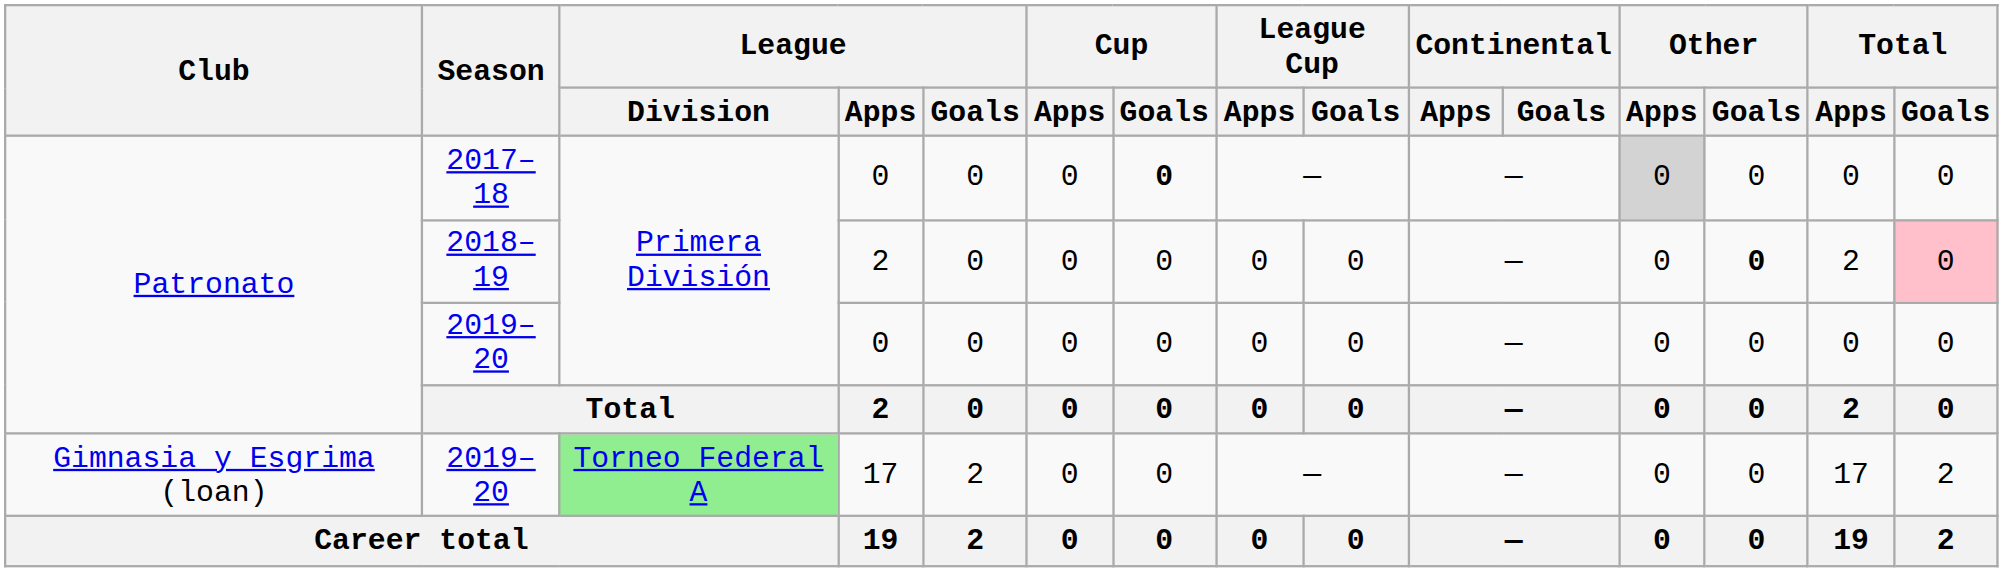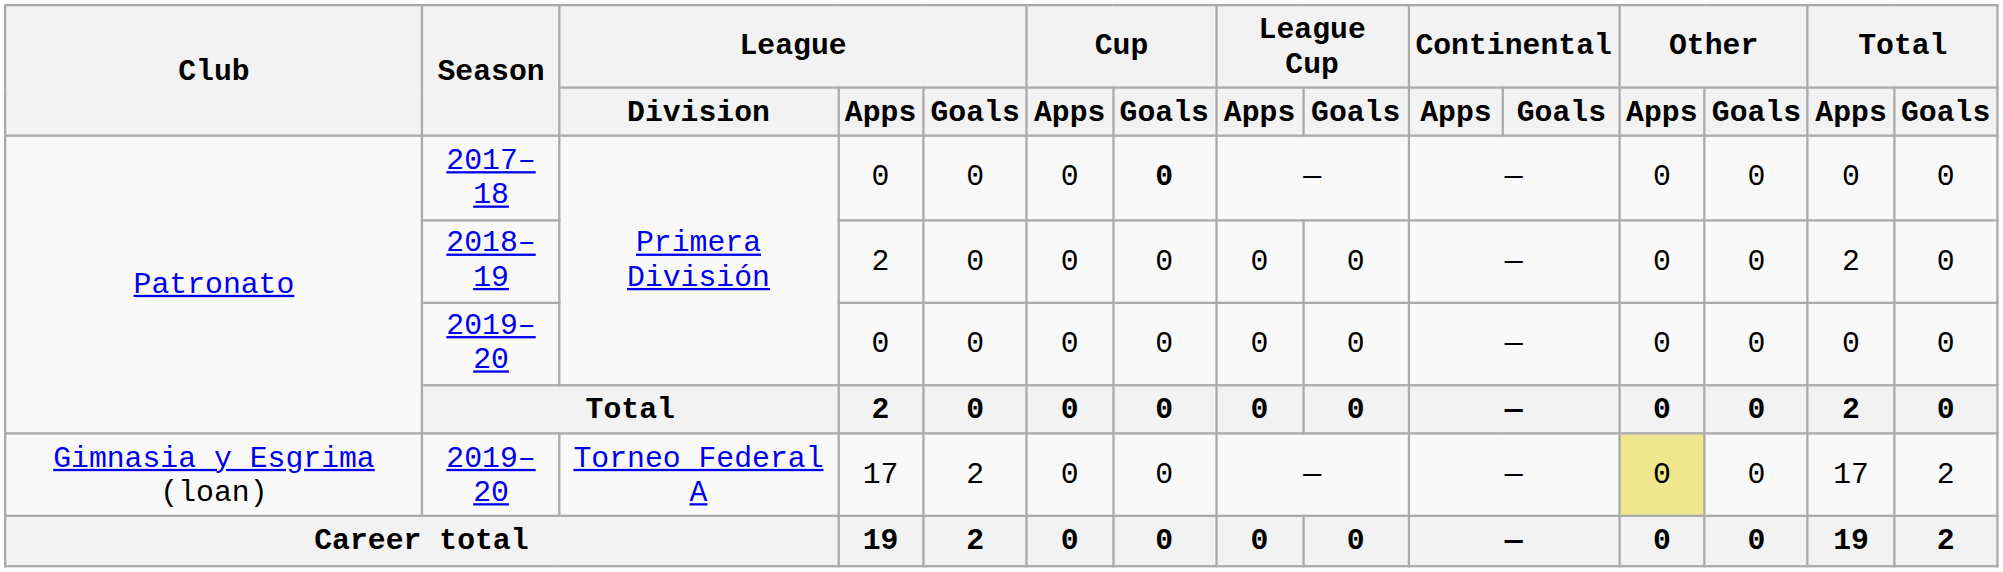(1662, 178) lightgrey background -> (1662, 178) no background
(1756, 261) bold -> (1756, 261) normal
(1946, 261) pink background -> (1946, 261) no background
(698, 475) lightgreen background -> (698, 475) no background
(1662, 475) no background -> (1662, 475) khaki background
